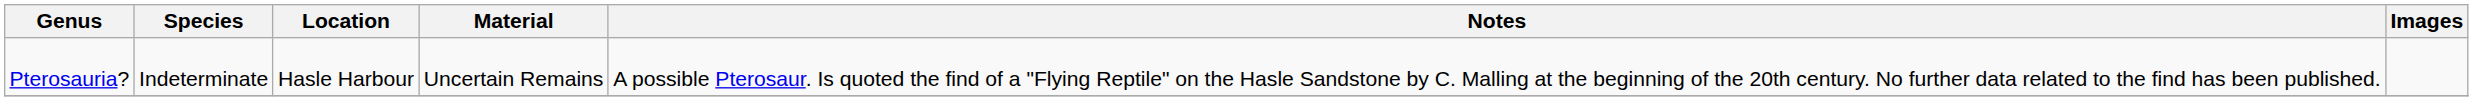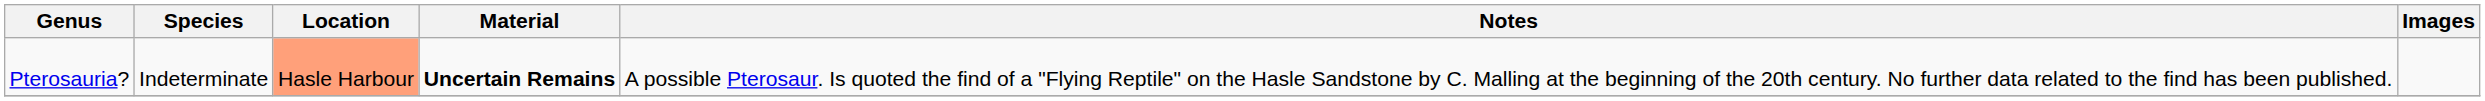(346, 78) no background -> (346, 78) lightsalmon background
(514, 78) normal -> (519, 78) bold
